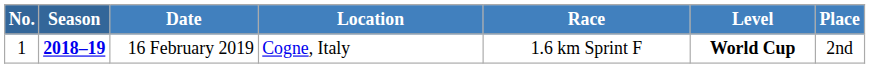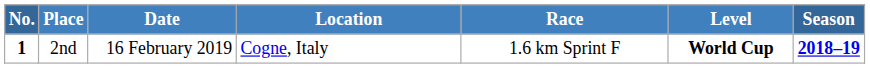columns swapped: (74, 19) <-> (840, 19)
(22, 48) normal -> (22, 48) bold
